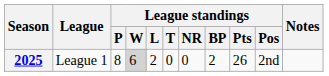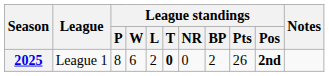(133, 60) lightgrey background -> (133, 60) no background
(169, 60) normal -> (169, 60) bold
(269, 60) normal -> (269, 60) bold
